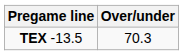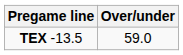(138, 38) 70.3 -> (138, 38) 59.0
